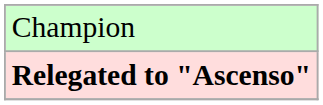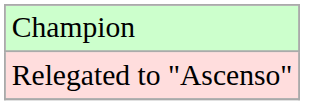(161, 74) bold -> (152, 74) normal
